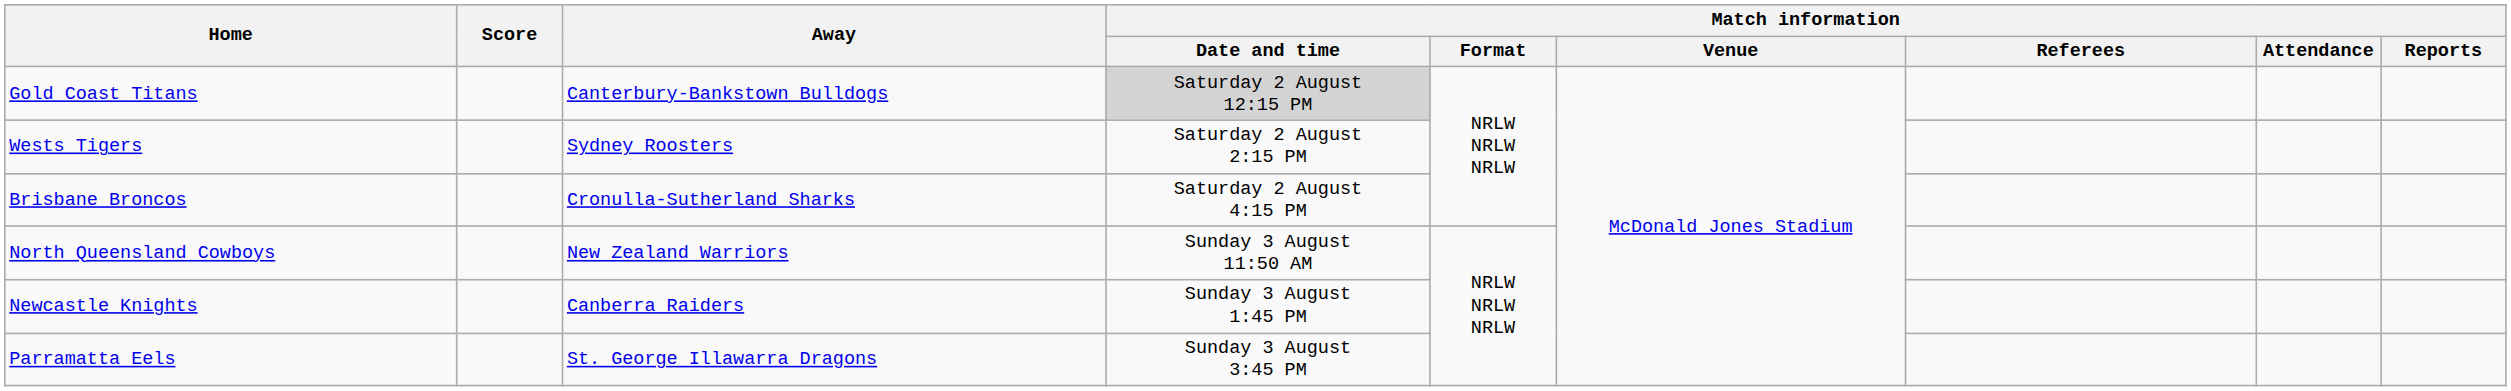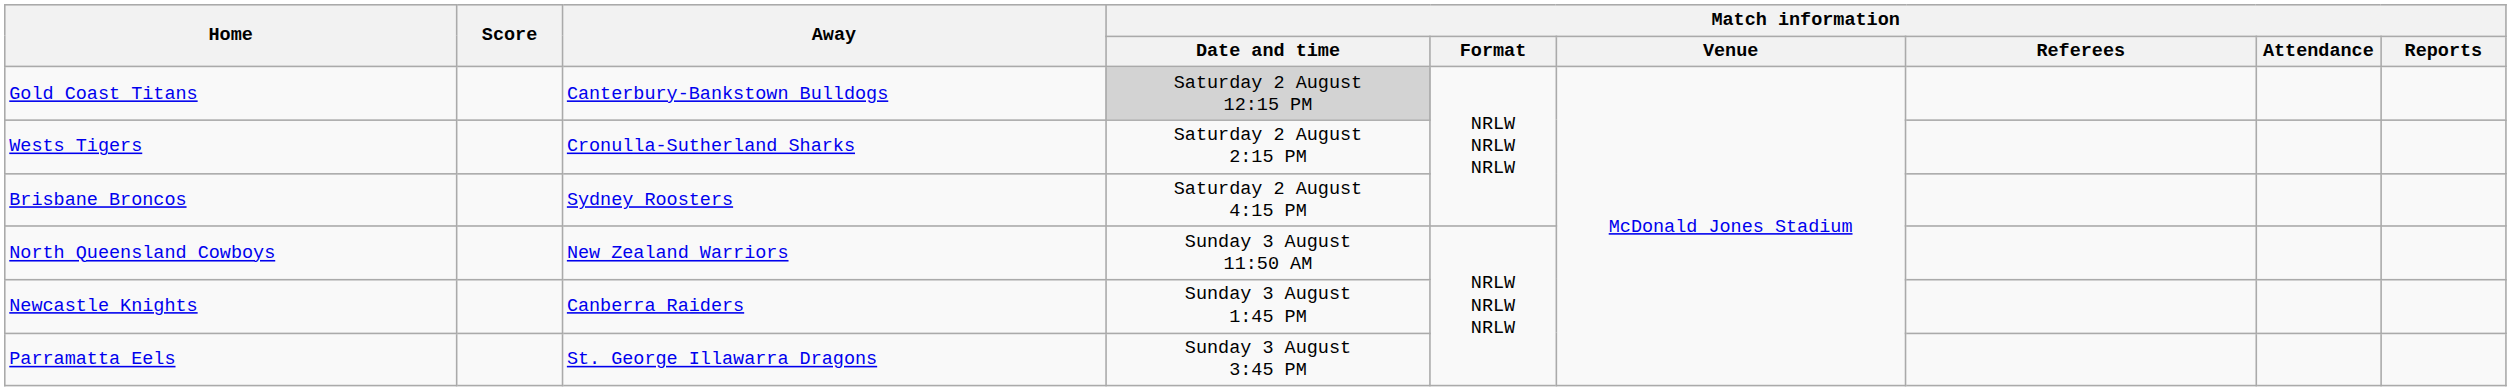(650, 146) Sydney Roosters -> (711, 146) Cronulla-Sutherland Sharks
(711, 200) Cronulla-Sutherland Sharks -> (650, 200) Sydney Roosters
